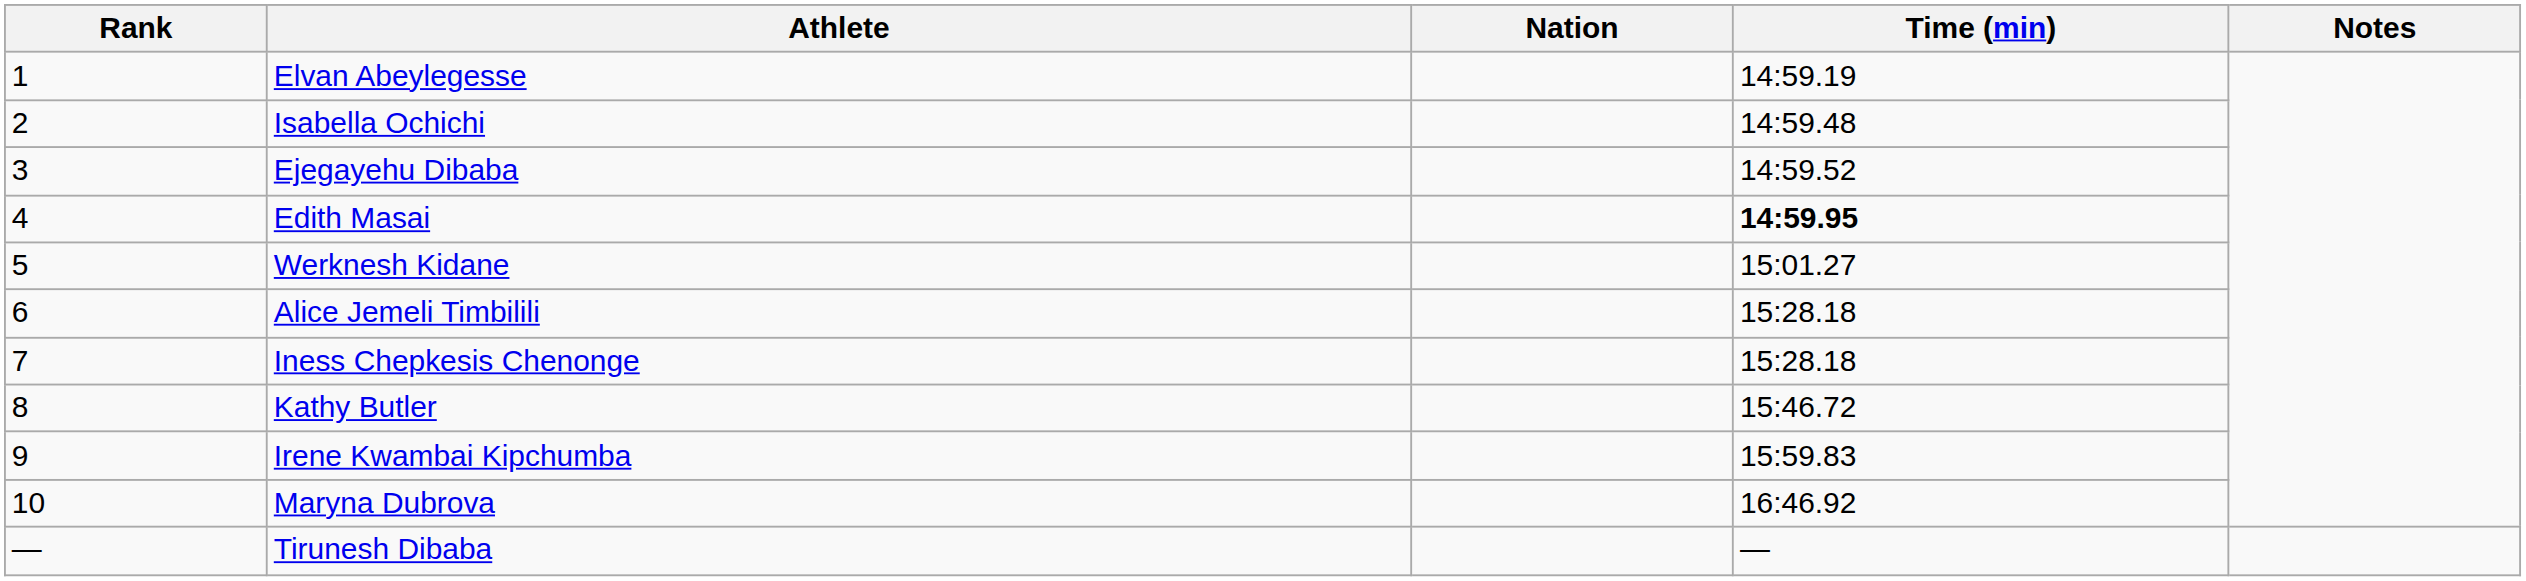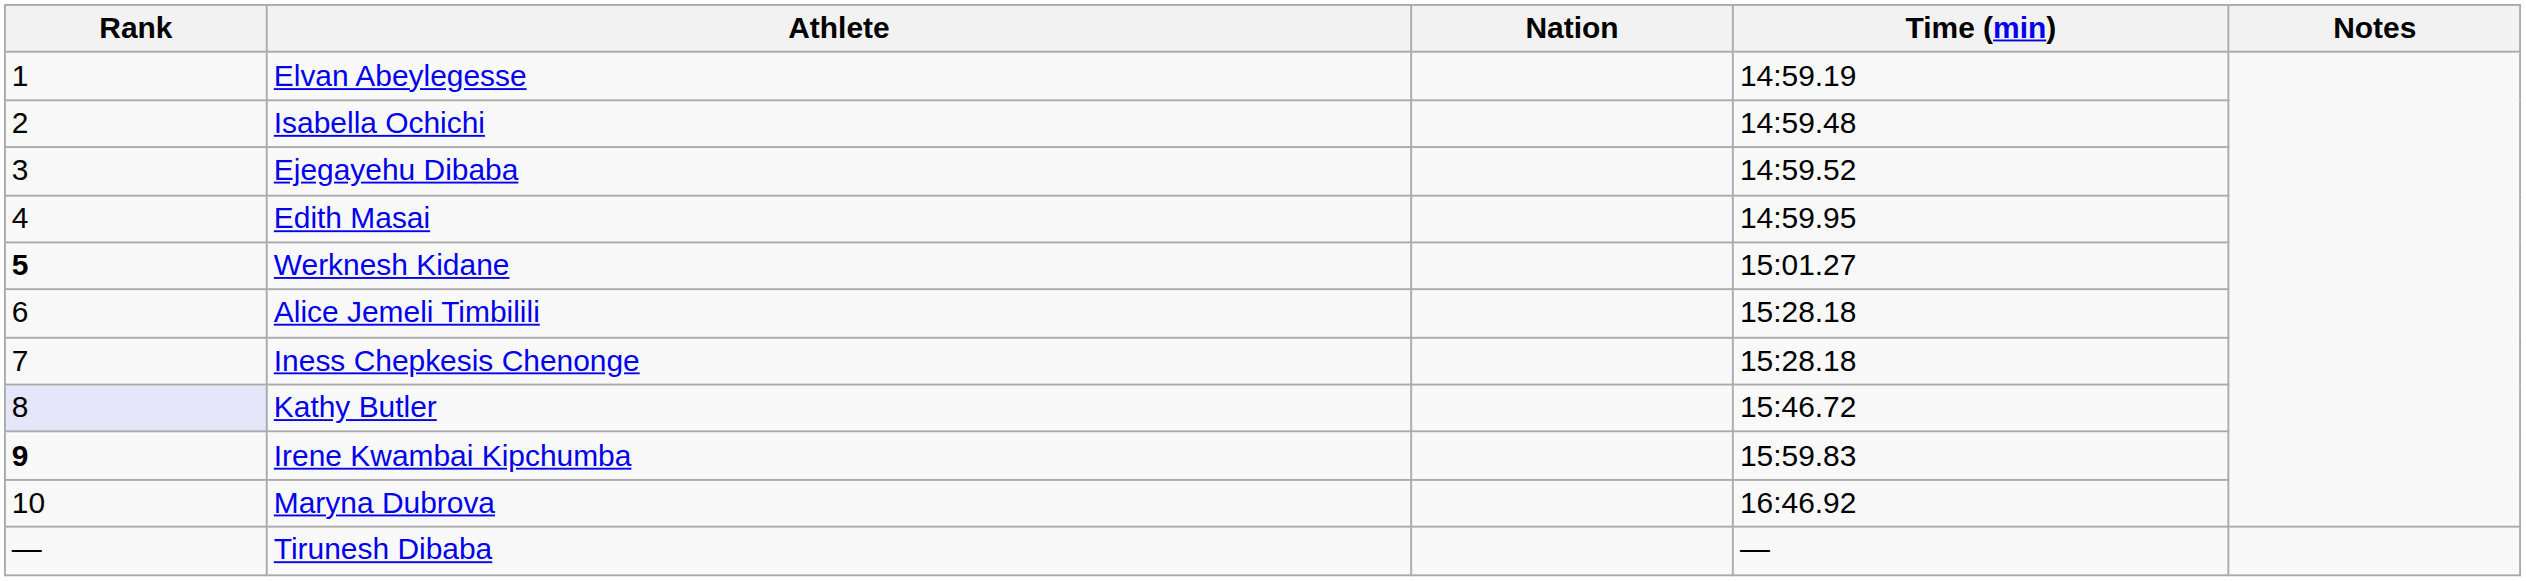(1799, 218) bold -> (1798, 218) normal
(20, 265) normal -> (20, 265) bold
(20, 407) no background -> (20, 407) lavender background
(20, 455) normal -> (20, 455) bold
